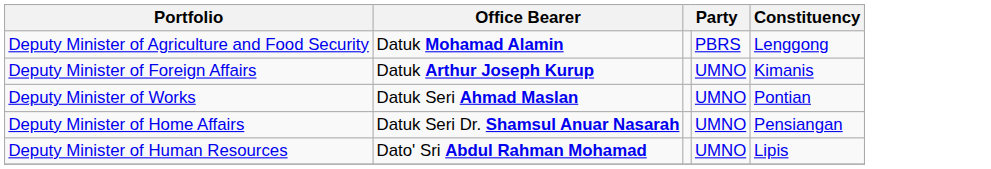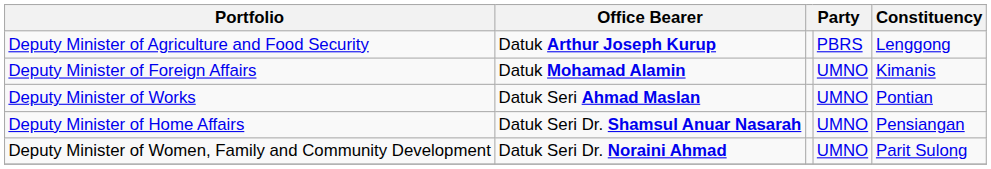(470, 44) Datuk Mohamad Alamin -> (607, 44) Datuk Arthur Joseph Kurup
(485, 71) Datuk Arthur Joseph Kurup -> (592, 71) Datuk Mohamad Alamin
+ row: (250, 151)
- row: (148, 151)
